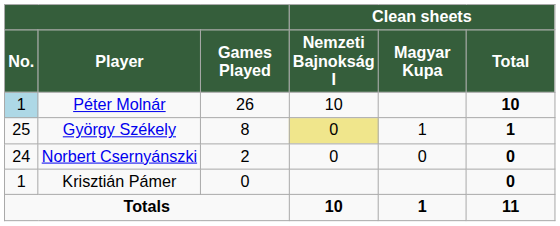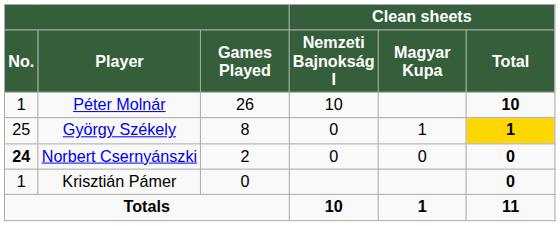(21, 104) lightblue background -> (21, 104) no background
(334, 130) khaki background -> (334, 130) no background
(511, 130) no background -> (511, 130) gold background
(21, 156) normal -> (21, 156) bold
